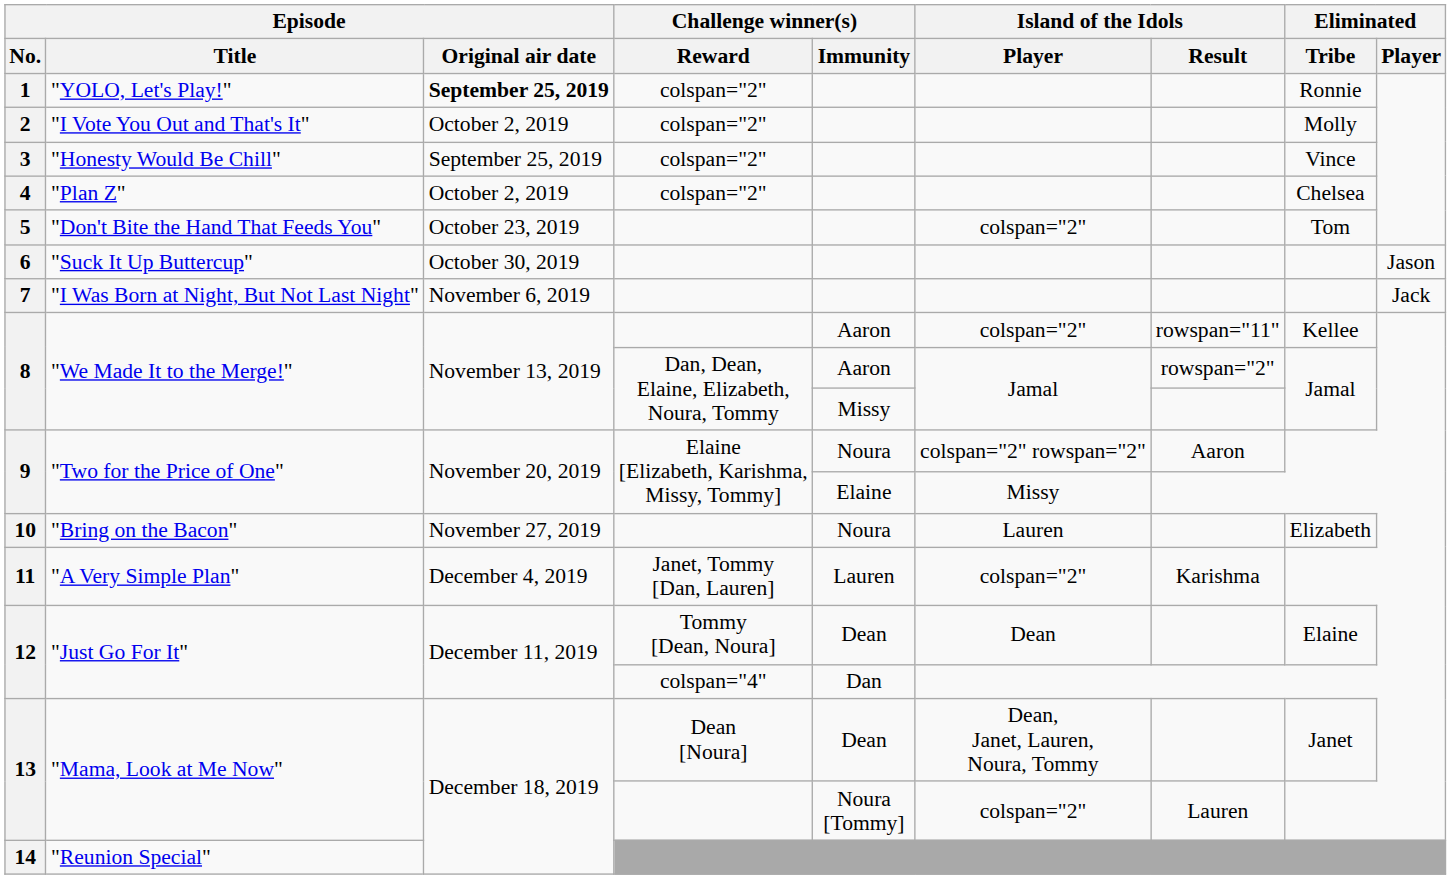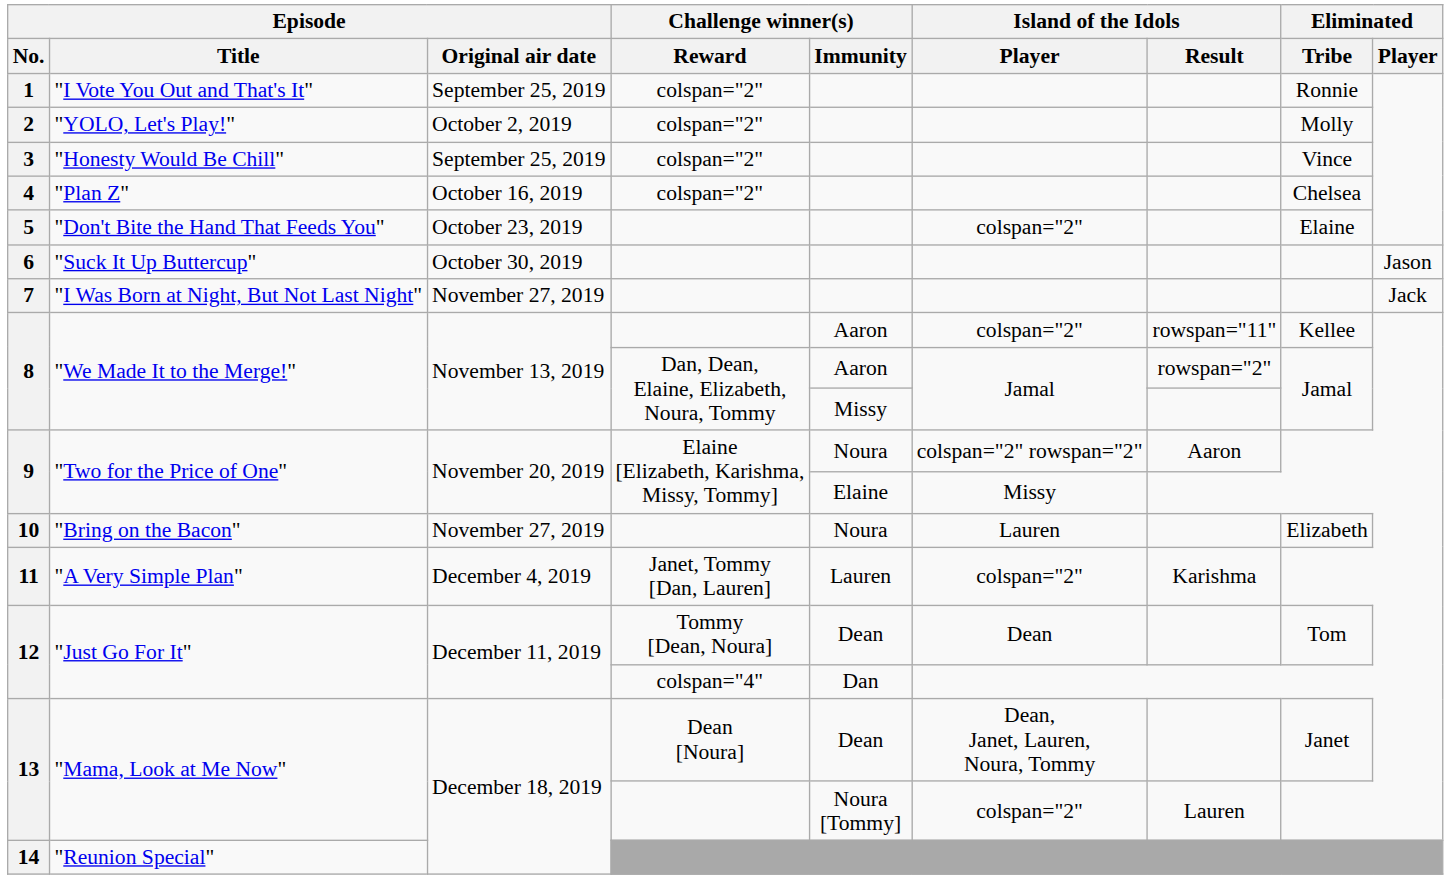(141, 90) "YOLO, Let's Play!" -> (184, 90) "I Vote You Out and That's It"
(519, 90) bold -> (519, 90) normal
(180, 124) "I Vote You Out and That's It" -> (145, 124) "YOLO, Let's Play!"
(499, 192) October 2, 2019 -> (507, 192) October 16, 2019
(1330, 227) Tom -> (1327, 227) Elaine
(509, 295) November 6, 2019 -> (518, 295) November 27, 2019
(1330, 634) Elaine -> (1327, 634) Tom
